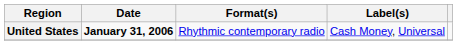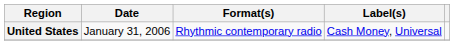(129, 31) bold -> (127, 31) normal
